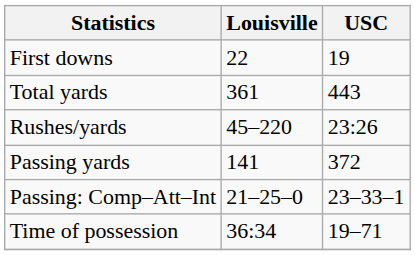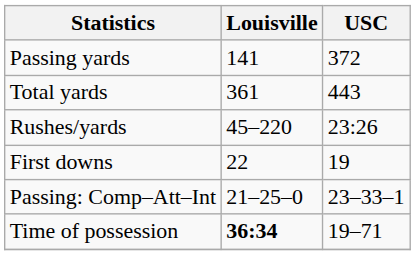rows swapped: (61, 57) <-> (70, 161)
(251, 231) normal -> (252, 231) bold
